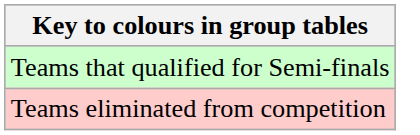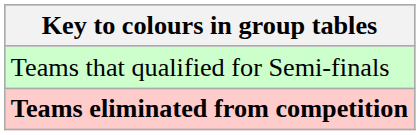(198, 108) normal -> (209, 108) bold
